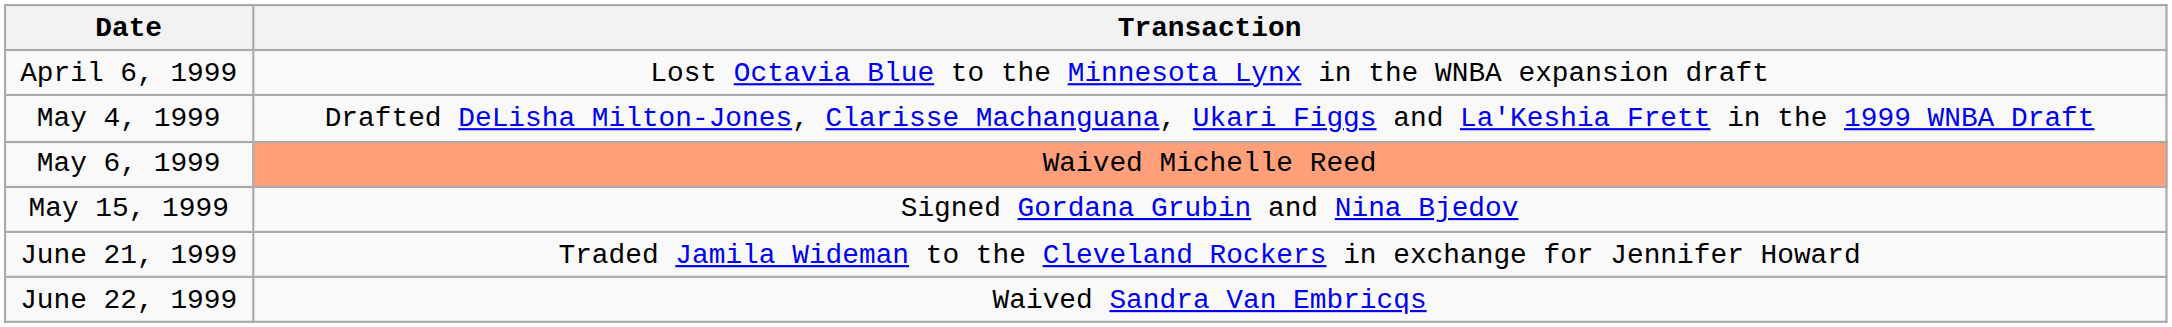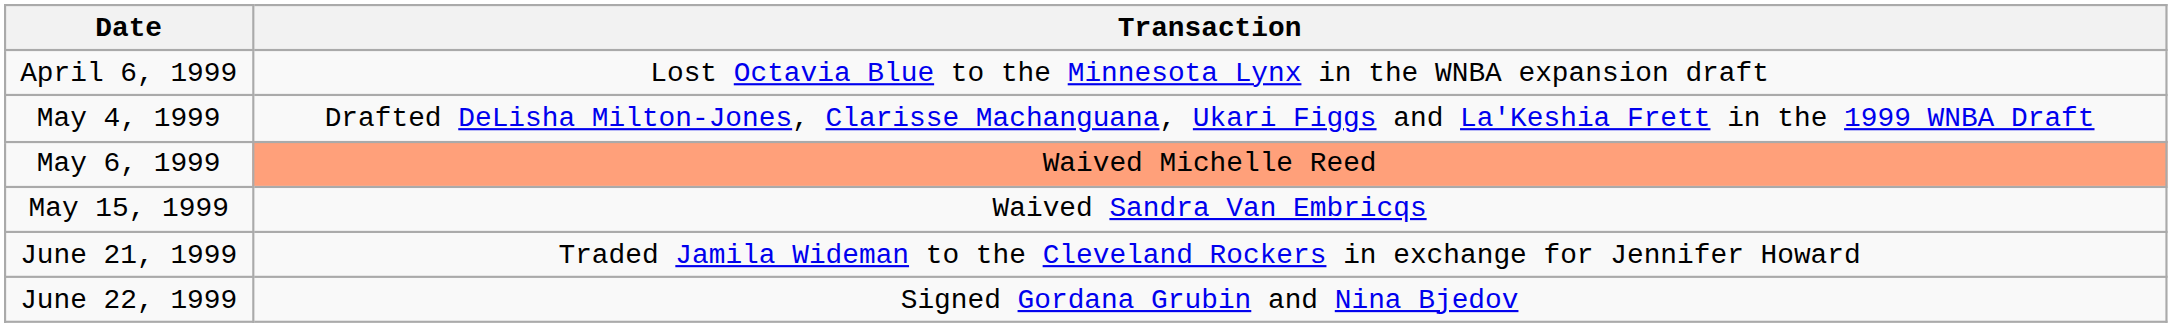(1210, 209) Signed Gordana Grubin and Nina Bjedov -> (1210, 209) Waived Sandra Van Embricqs
(1210, 300) Waived Sandra Van Embricqs -> (1210, 300) Signed Gordana Grubin and Nina Bjedov
